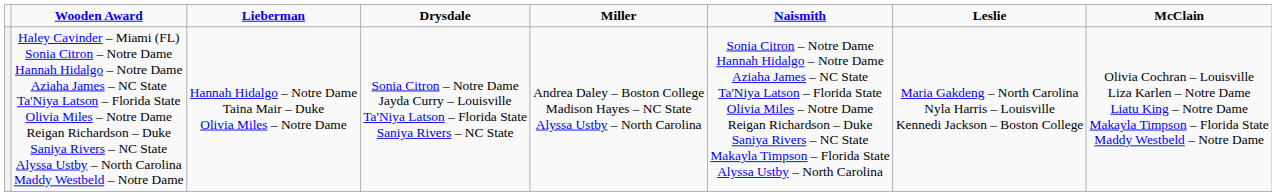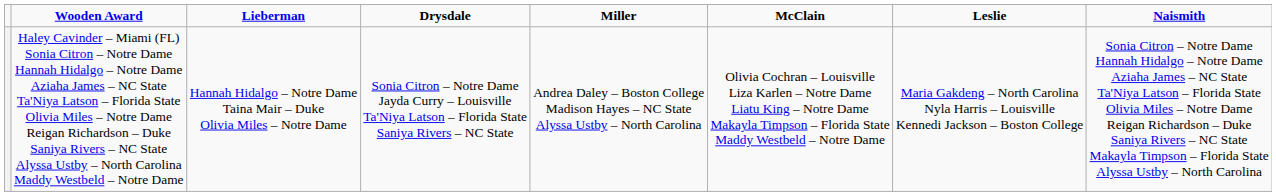columns swapped: (1179, 15) <-> (800, 15)
